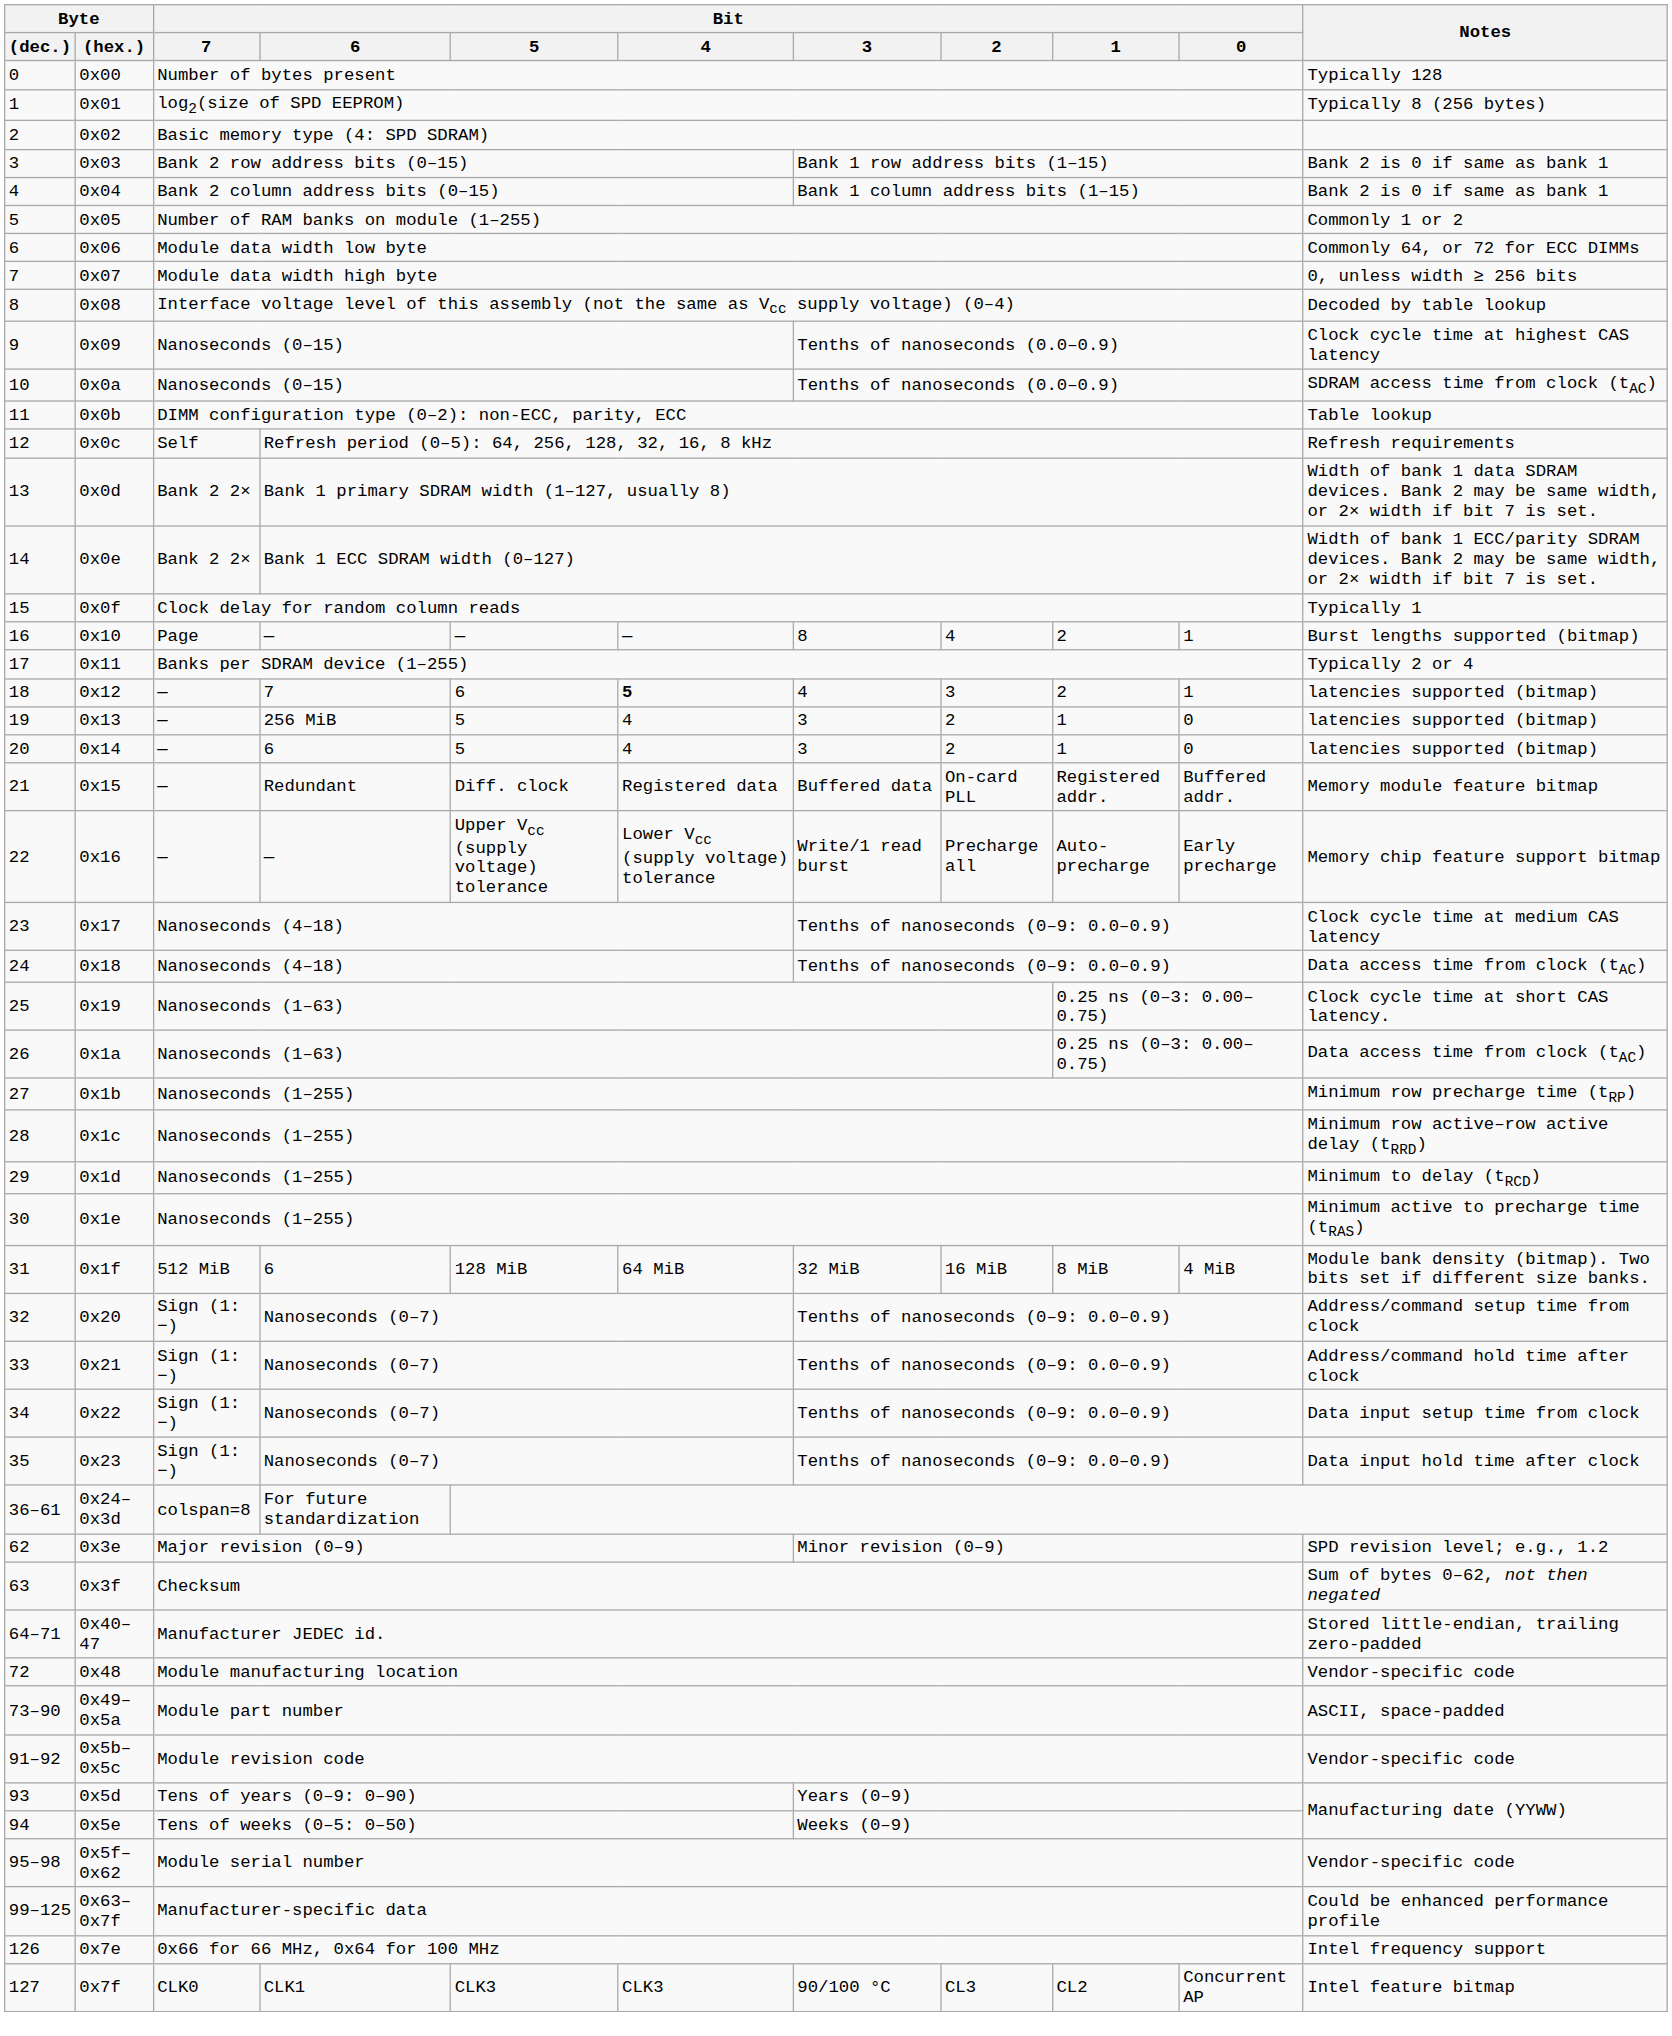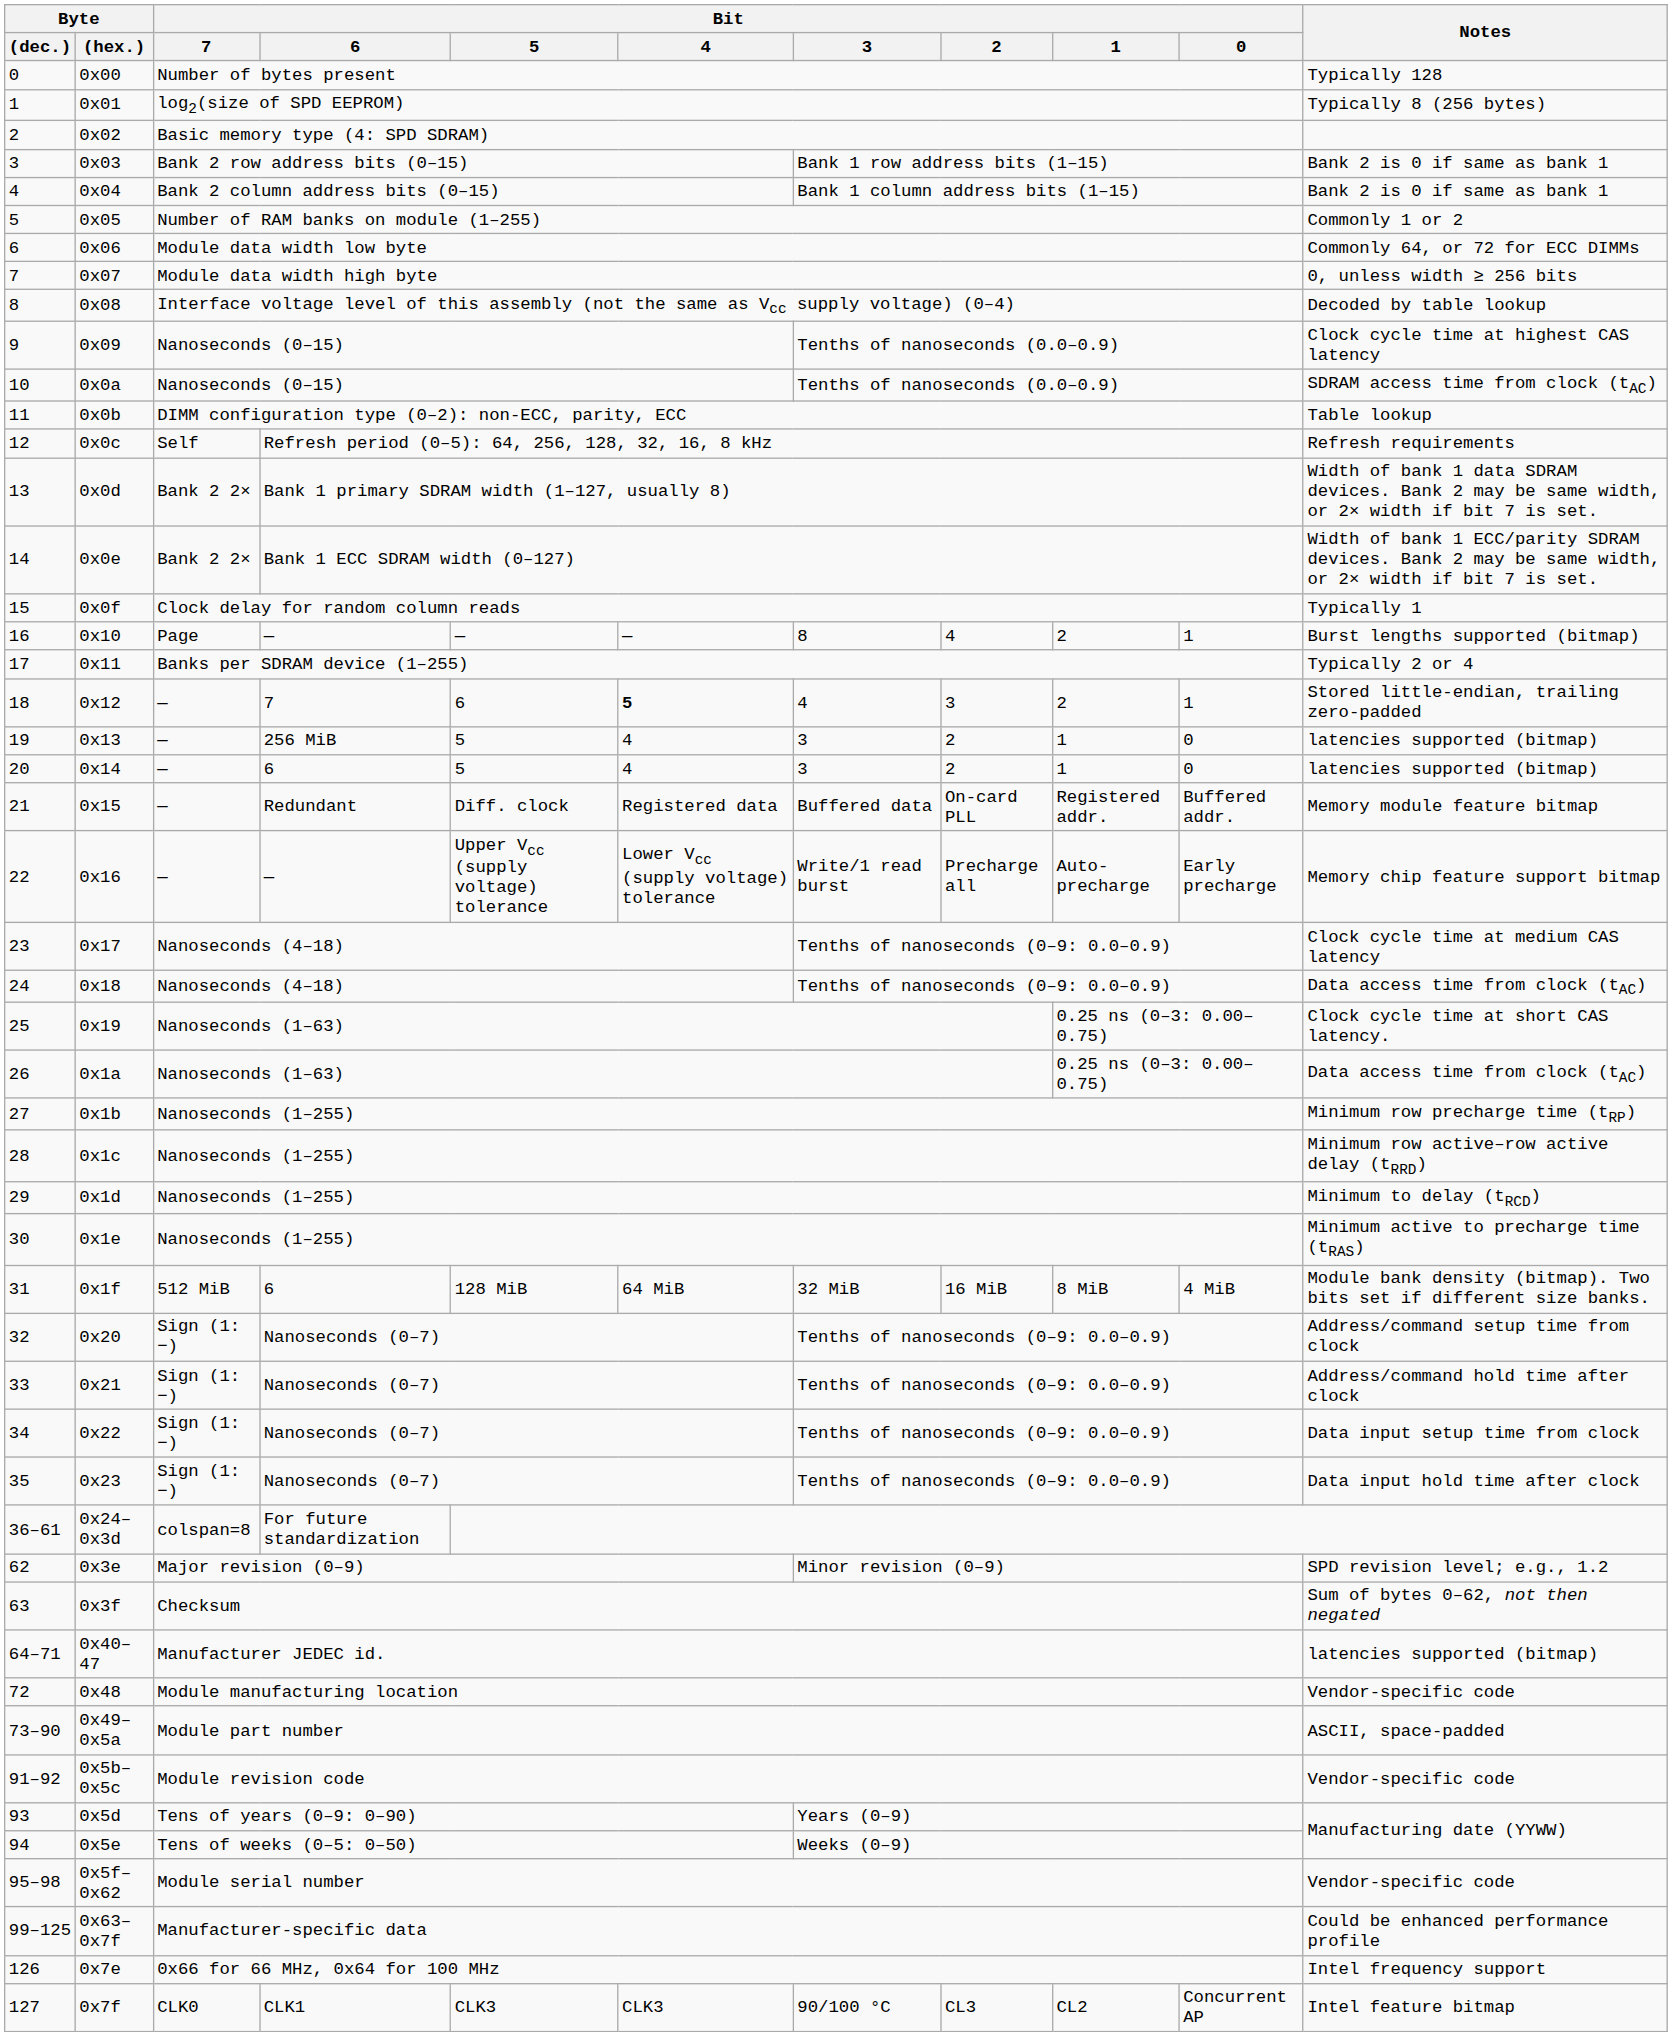(1453, 692) latencies supported (bitmap) -> (1463, 702) Stored little-endian, trailing zero-padded
(1463, 1634) Stored little-endian, trailing zero-padded -> (1453, 1654) latencies supported (bitmap)
